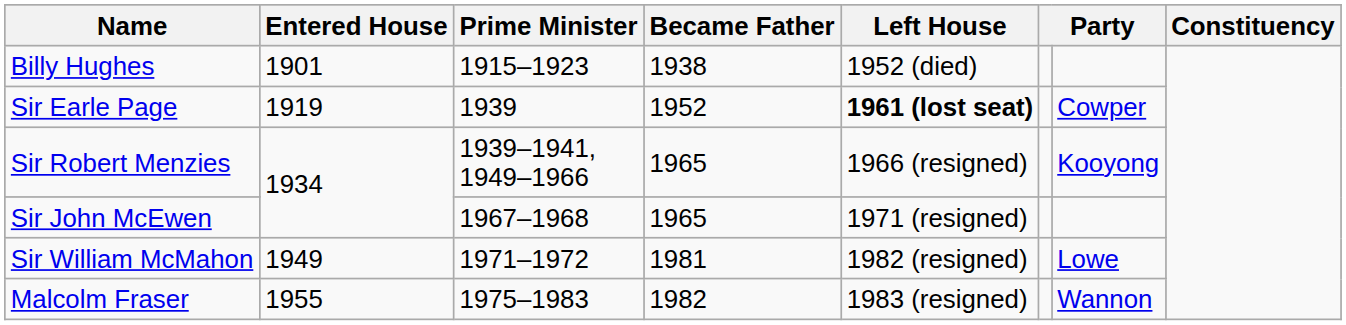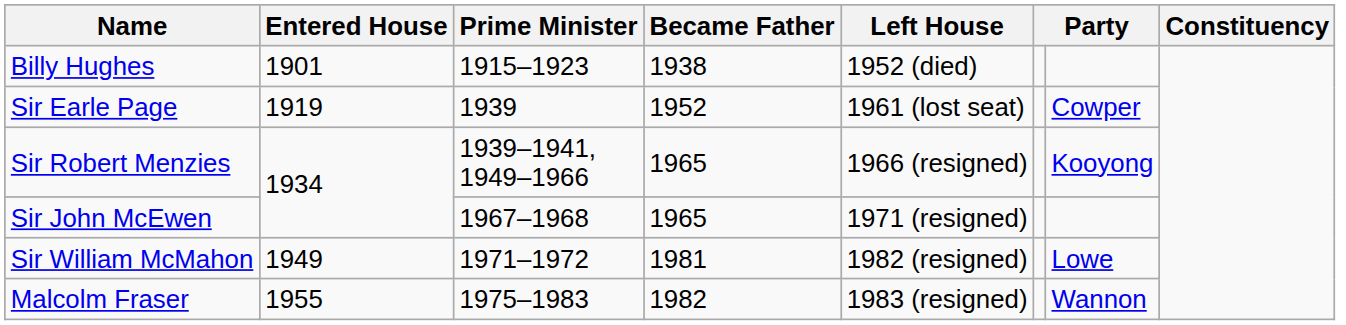(940, 107) bold -> (936, 107) normal
